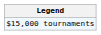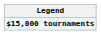(50, 23) normal -> (50, 23) bold
